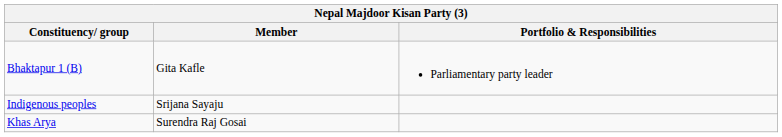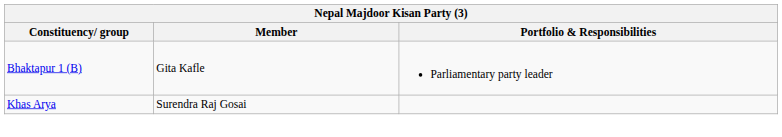- row: (52, 104)
